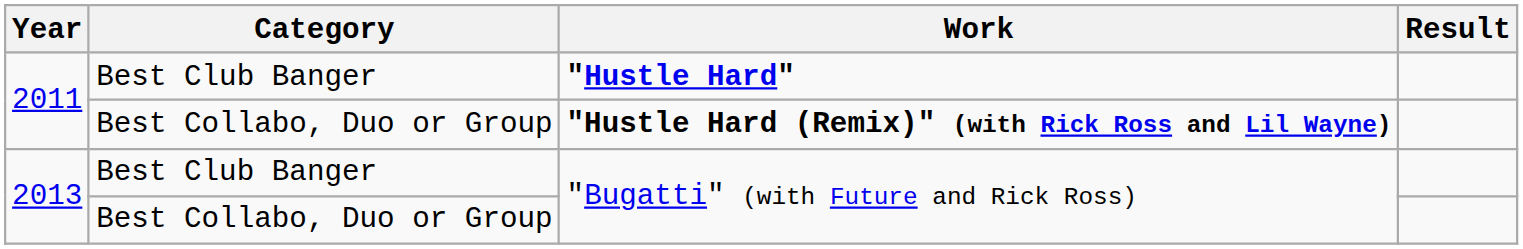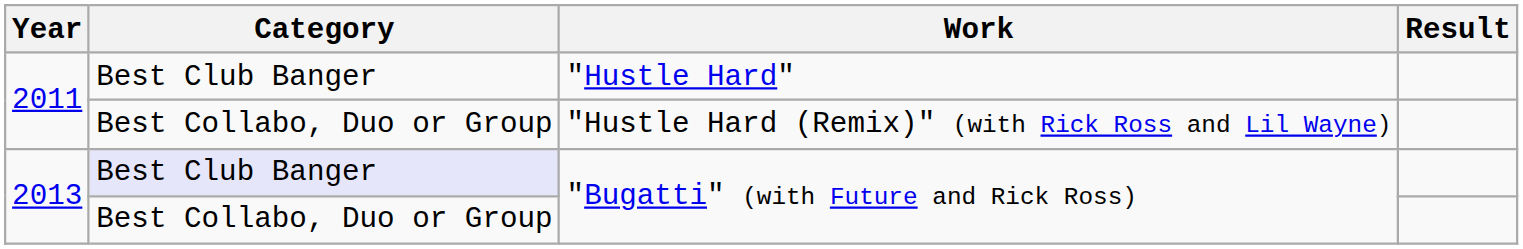(681, 77) bold -> (681, 77) normal
(979, 124) bold -> (979, 124) normal
(237, 172) no background -> (237, 172) lavender background
